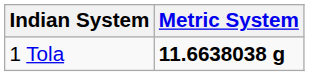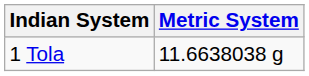(222, 53) bold -> (221, 53) normal
